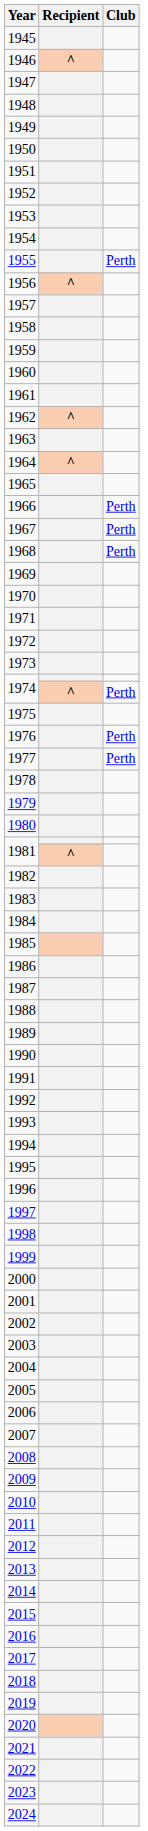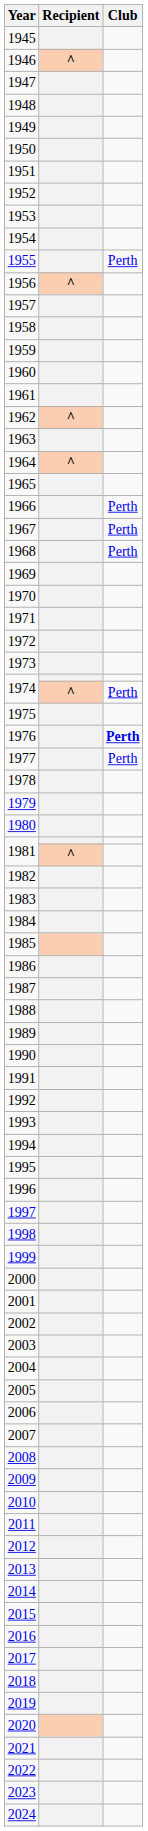(121, 736) normal -> (123, 736) bold
